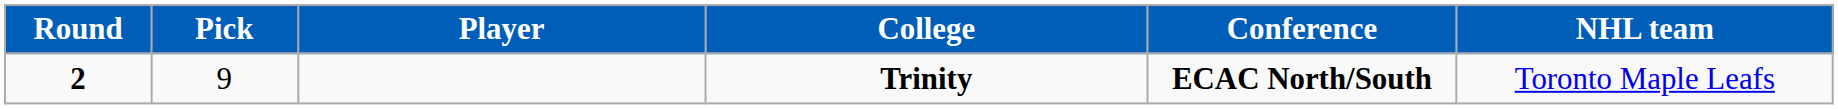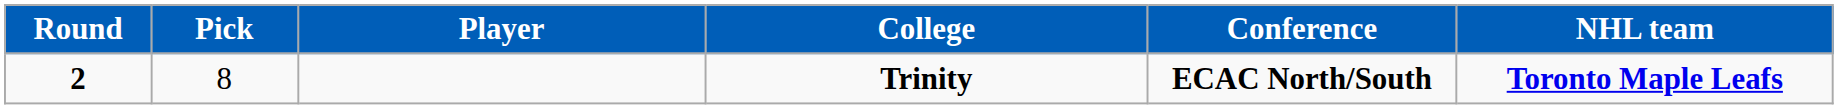(224, 77) 9 -> (224, 77) 8
(1645, 77) normal -> (1645, 77) bold
